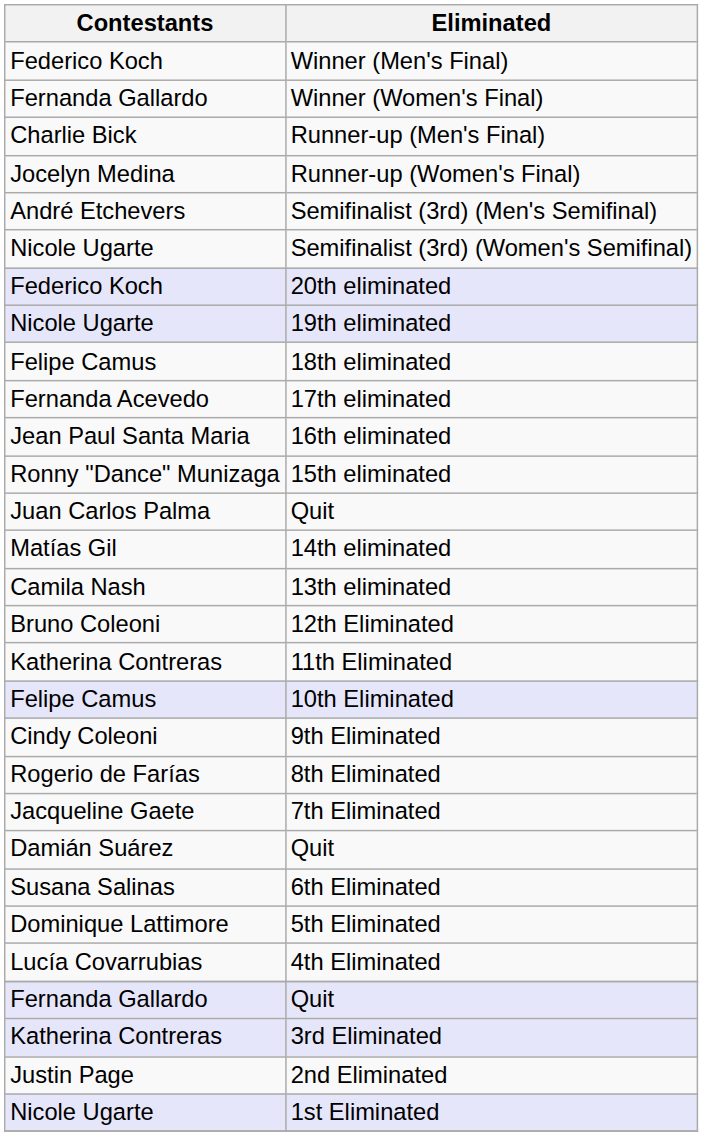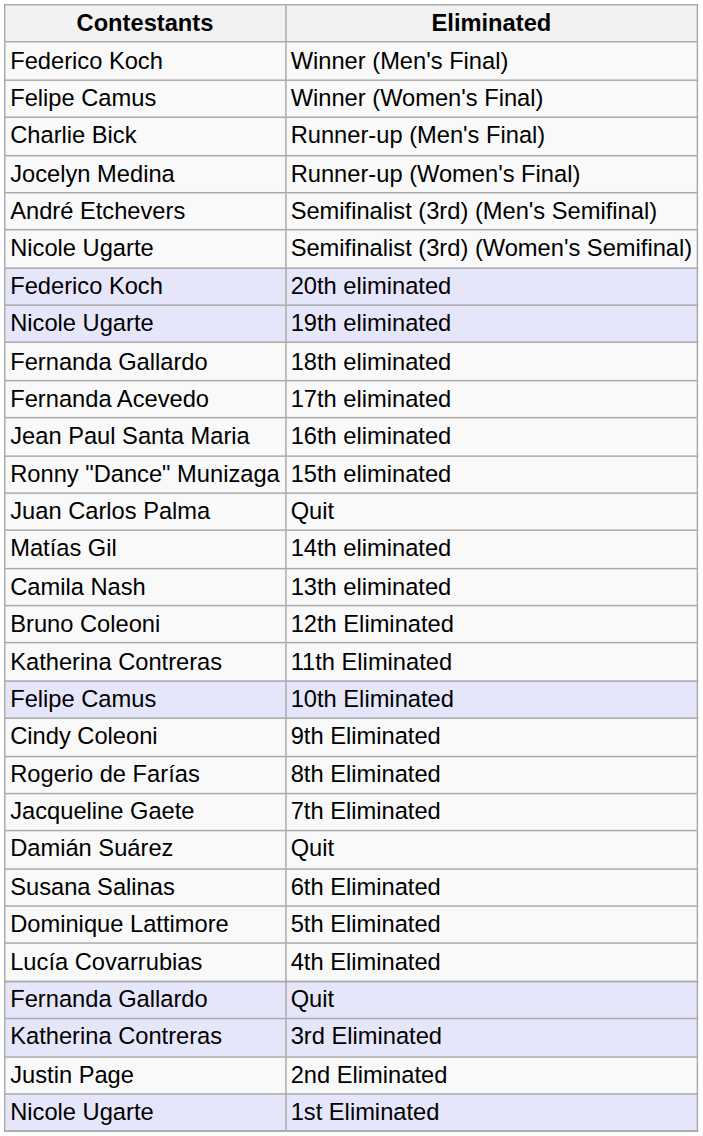(109, 98) Fernanda Gallardo -> (83, 98) Felipe Camus
(83, 361) Felipe Camus -> (109, 361) Fernanda Gallardo
